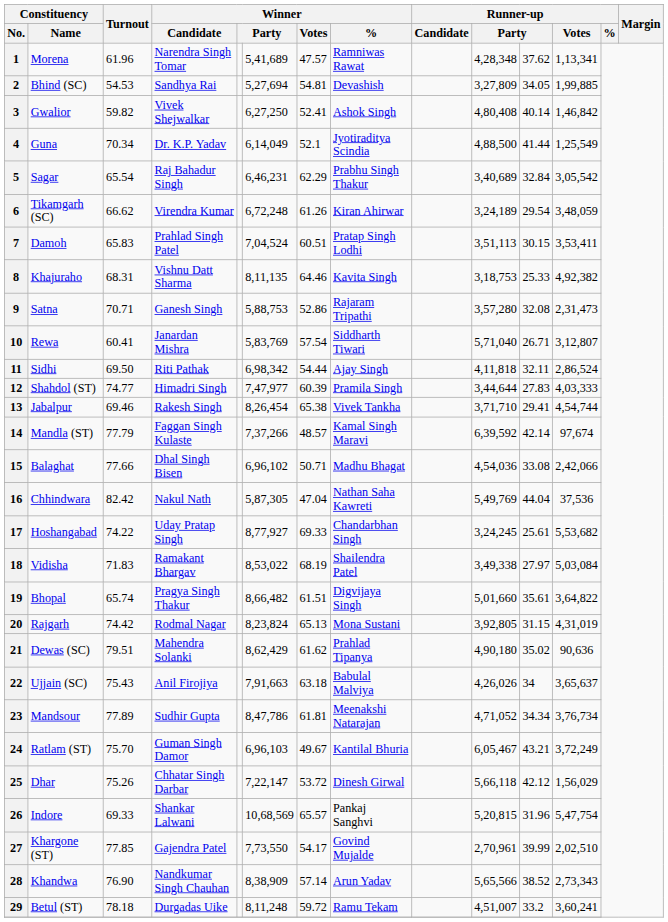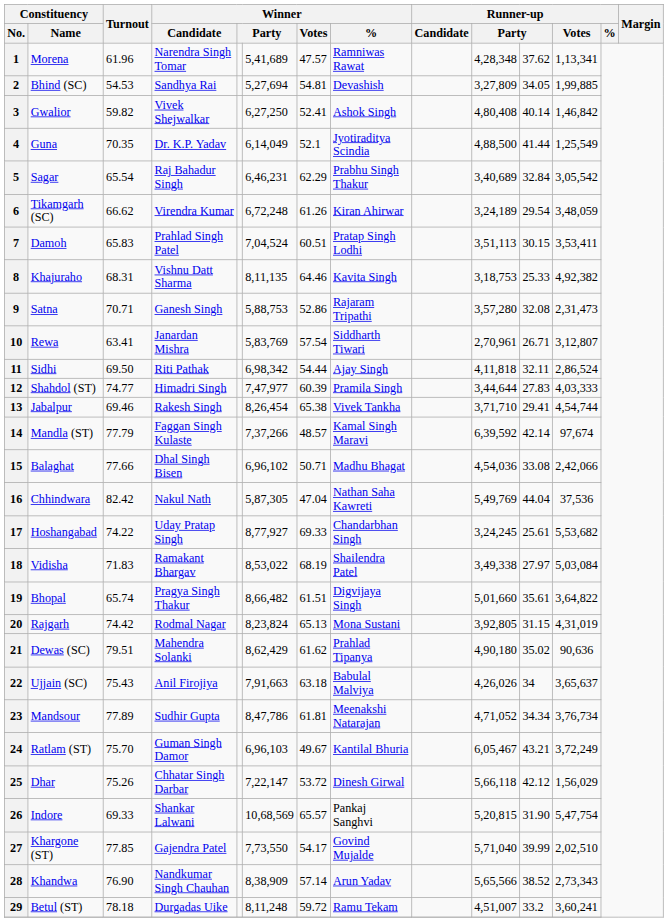(120, 144) 70.34 -> (120, 144) 70.35
(120, 342) 60.41 -> (120, 342) 63.41
(496, 342) 5,71,040 -> (496, 342) 2,70,961
(536, 815) 31.96 -> (536, 815) 31.90
(496, 848) 2,70,961 -> (496, 848) 5,71,040
